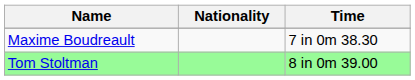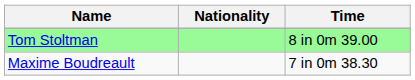rows swapped: (53, 63) <-> (71, 40)
